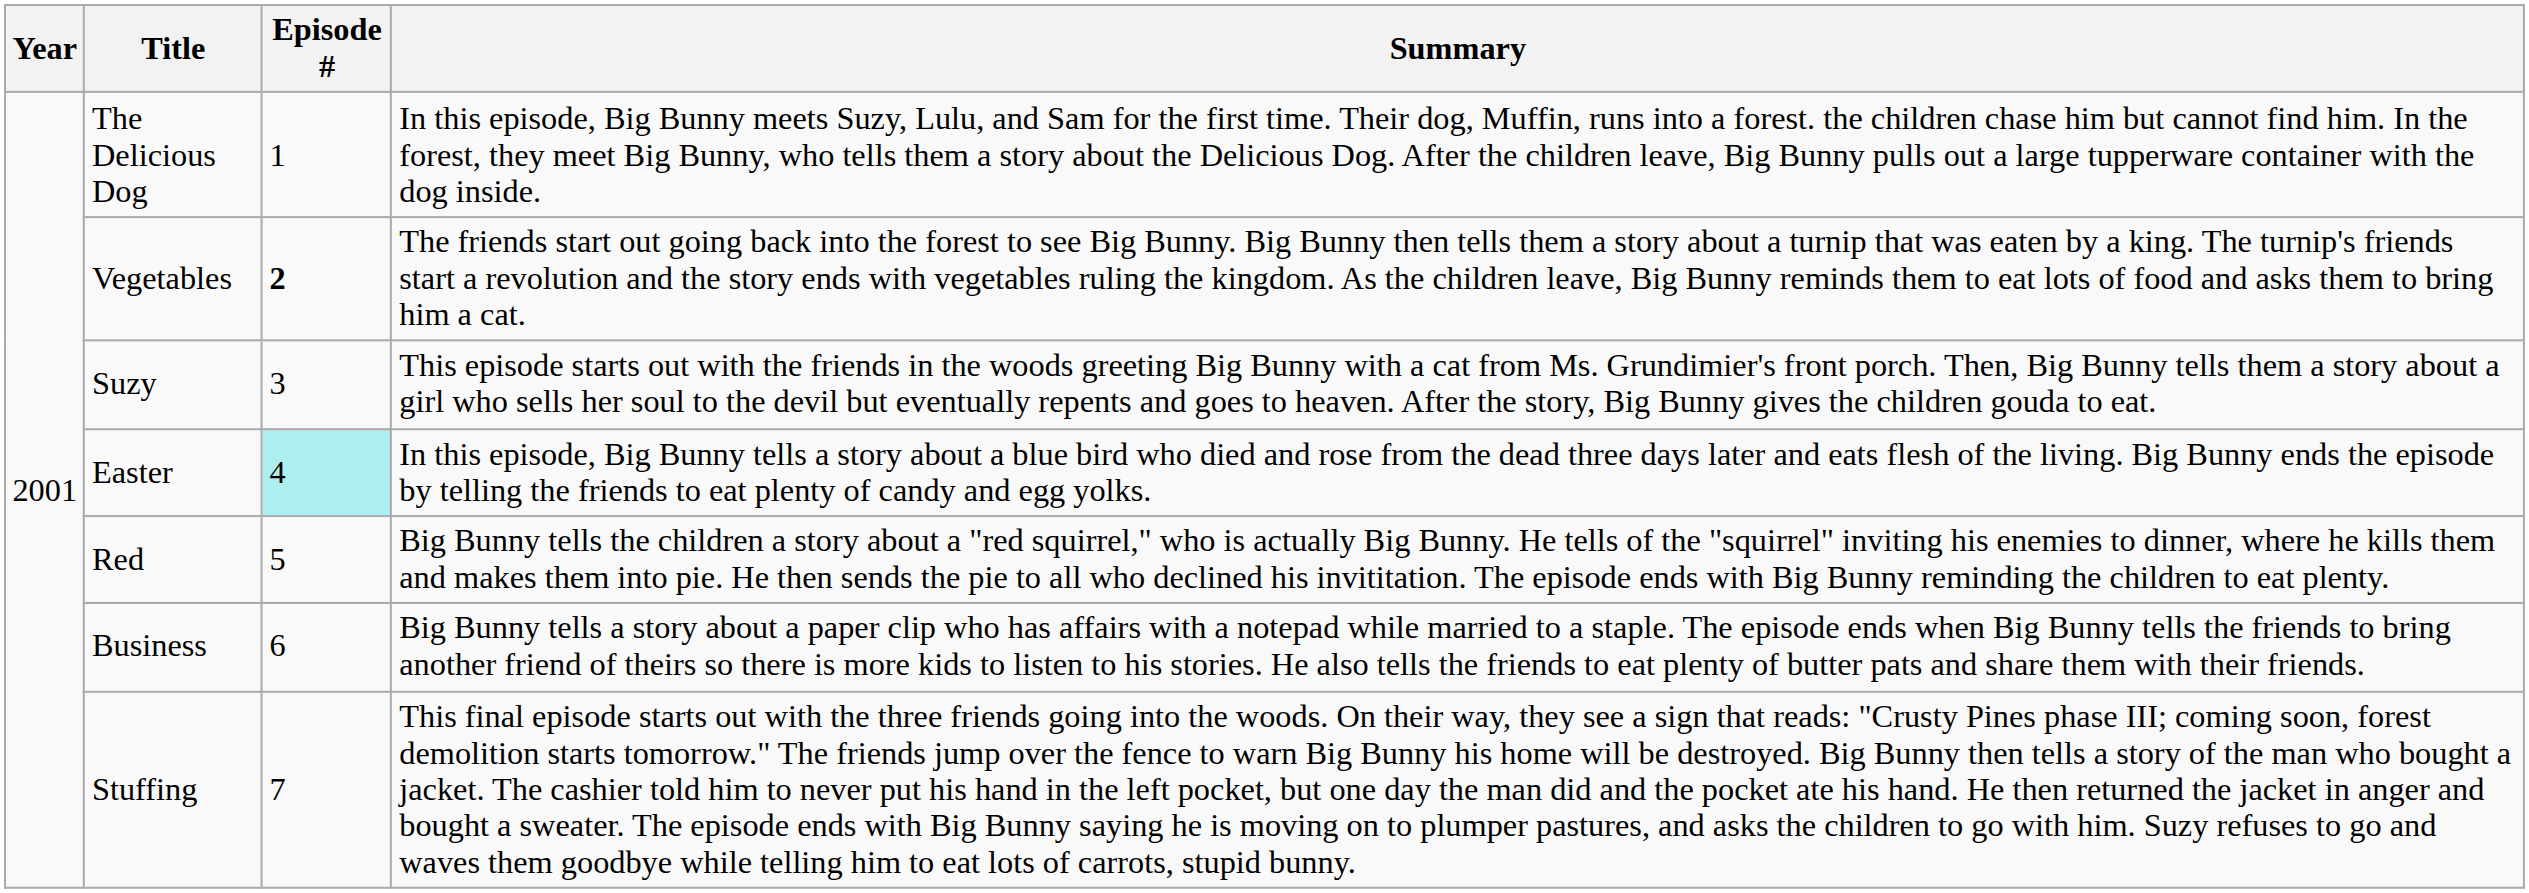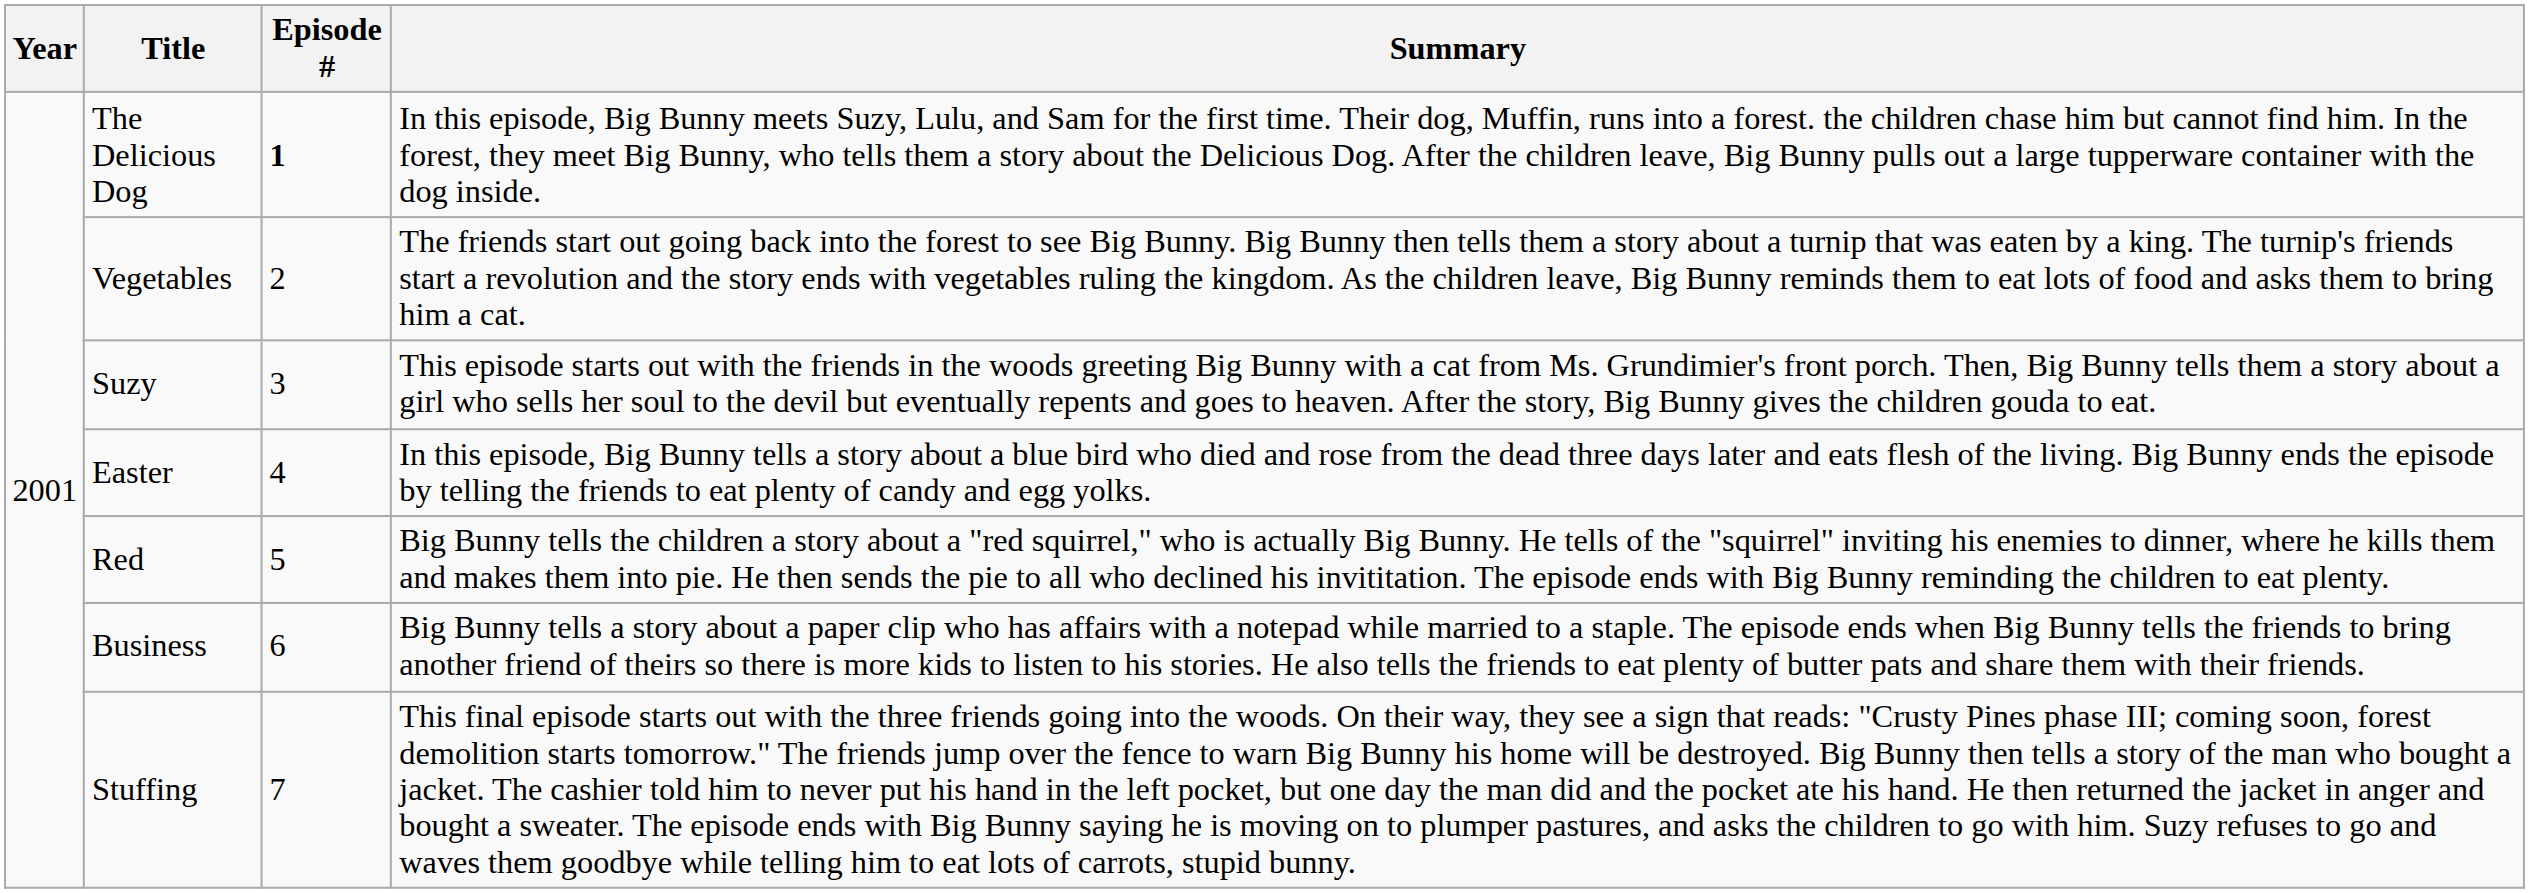(278, 154) normal -> (278, 154) bold
(278, 278) bold -> (278, 278) normal
(278, 471) paleturquoise background -> (278, 471) no background
